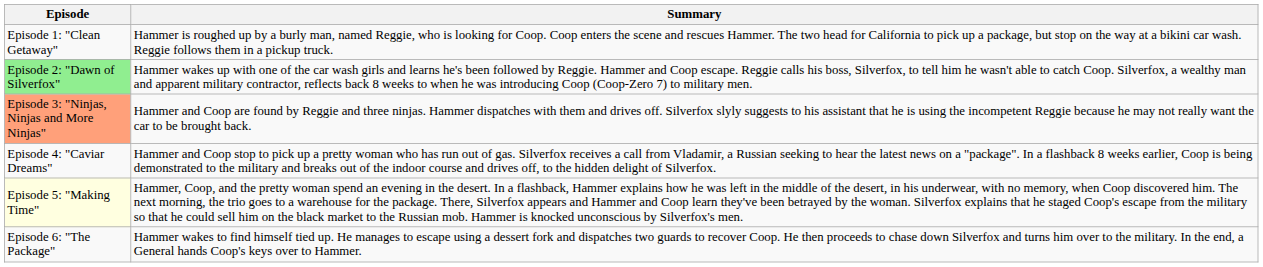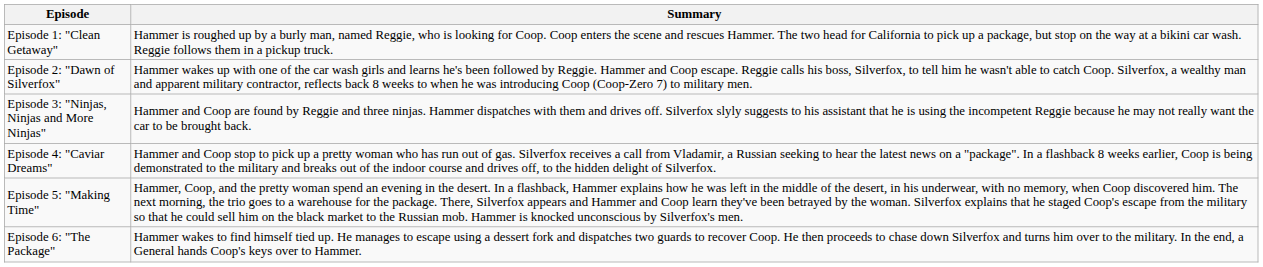(61, 76) lightgreen background -> (61, 76) no background
(57, 118) lightsalmon background -> (57, 118) no background
(59, 202) lightyellow background -> (59, 202) no background
